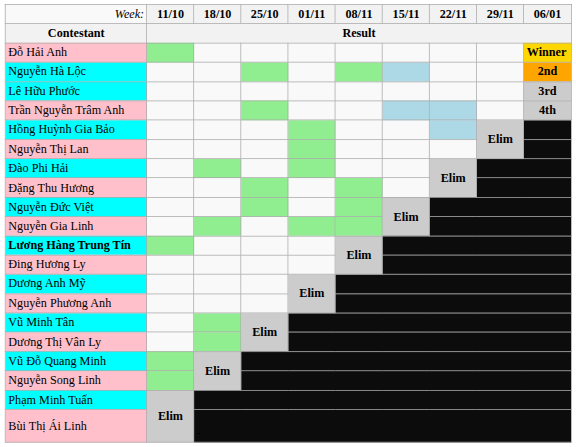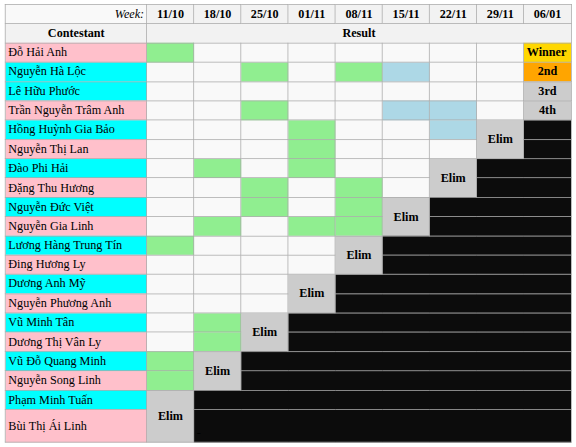(70, 245) bold -> (65, 245) normal
